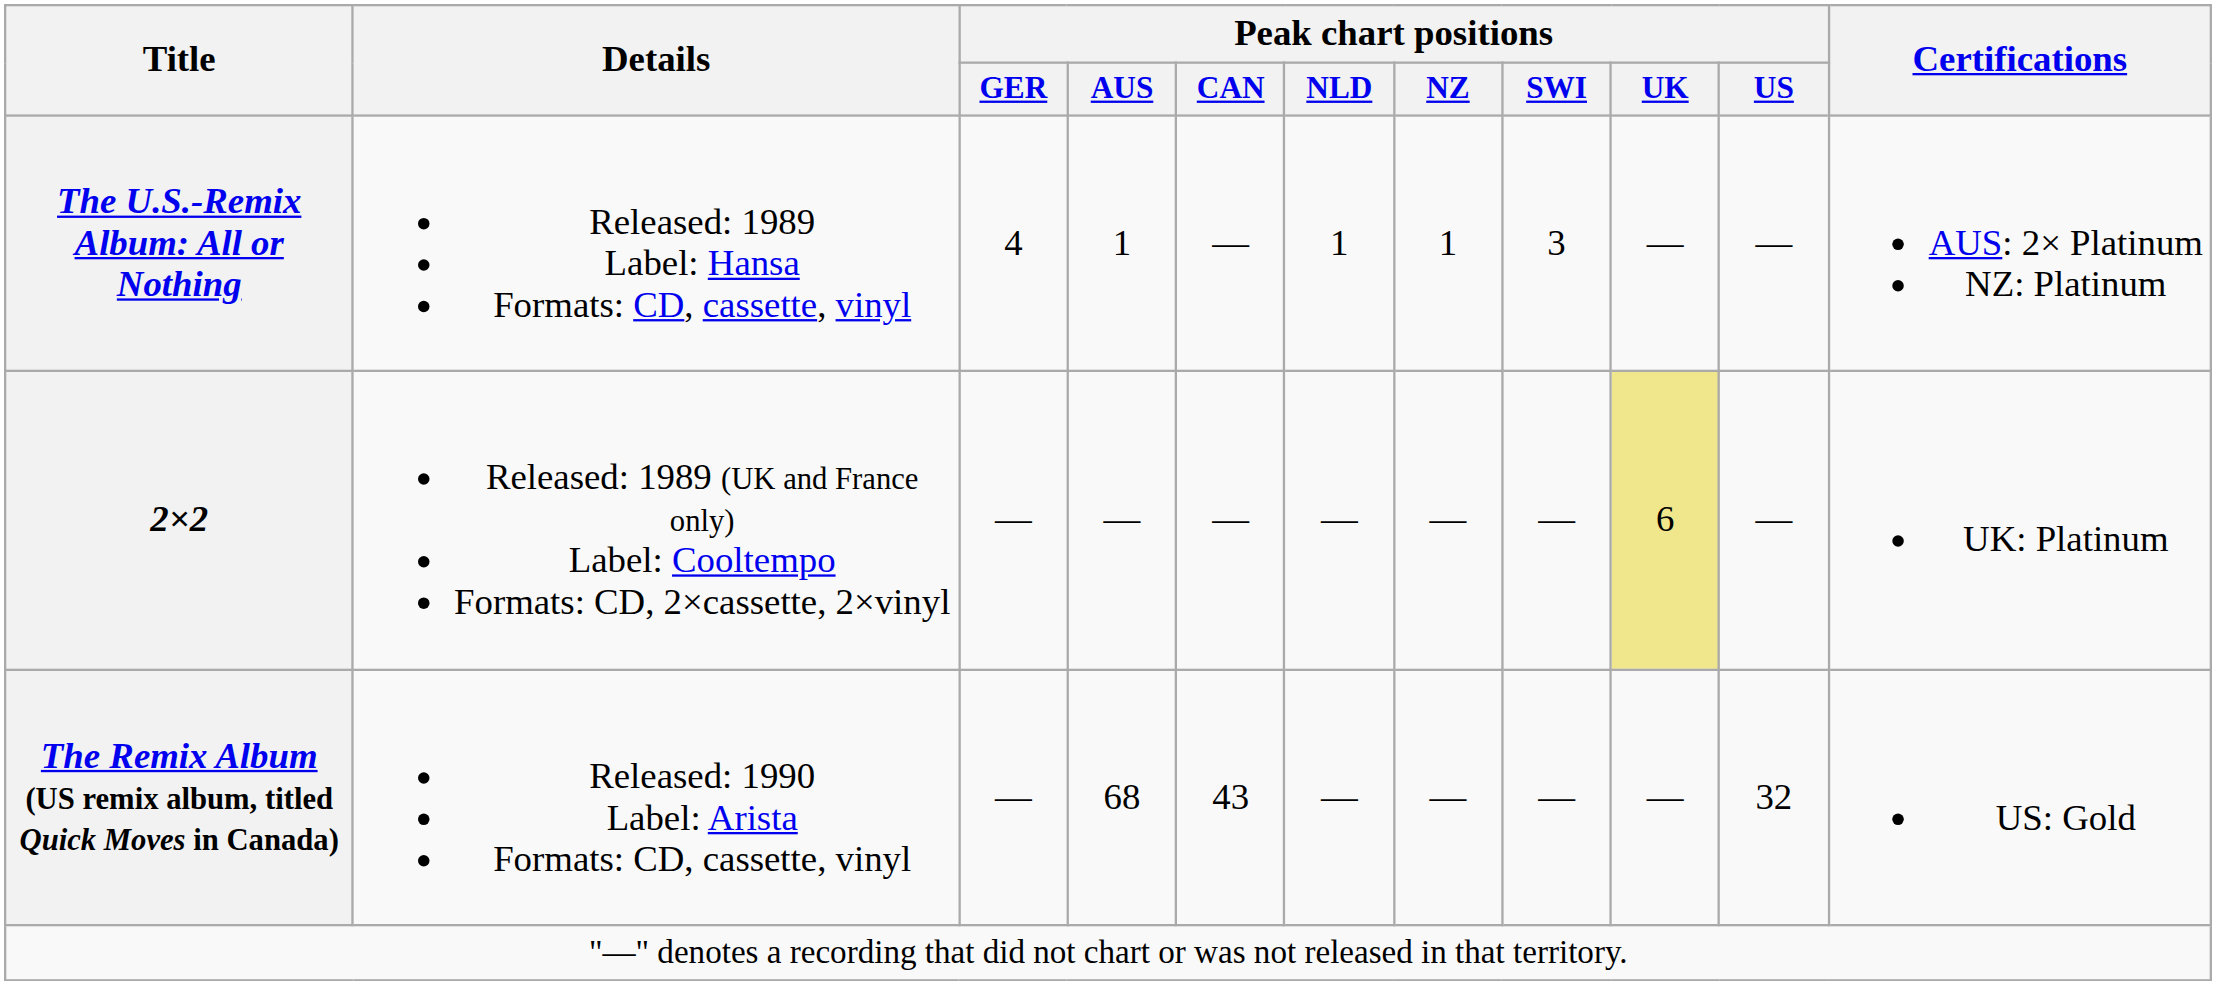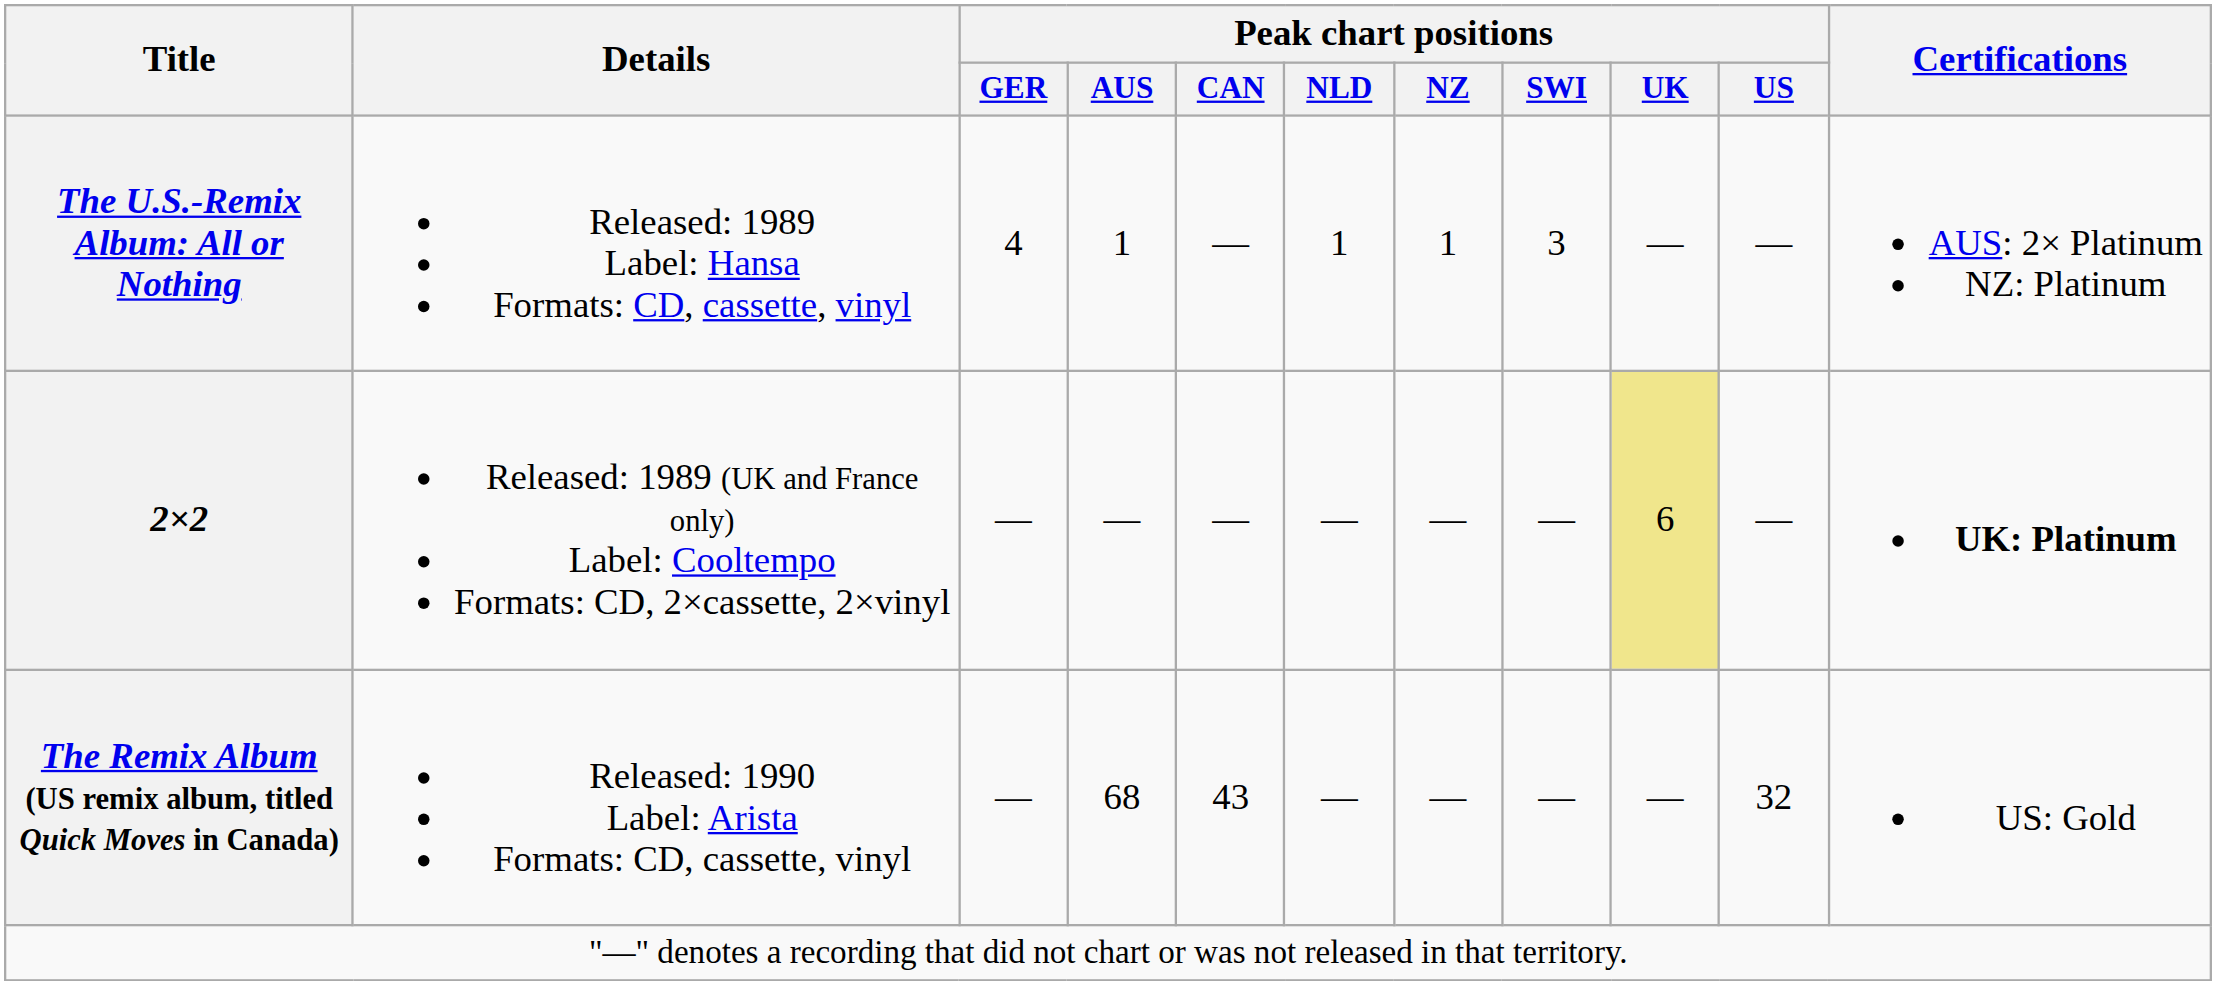(2020, 541) normal -> (2020, 541) bold
